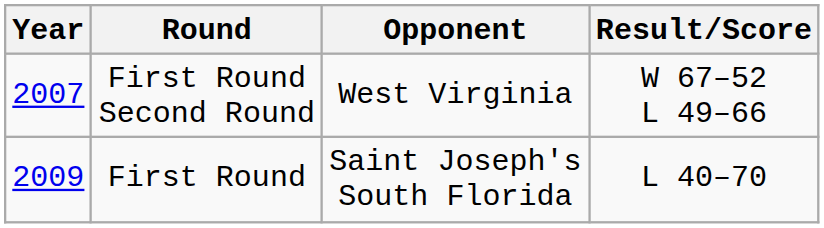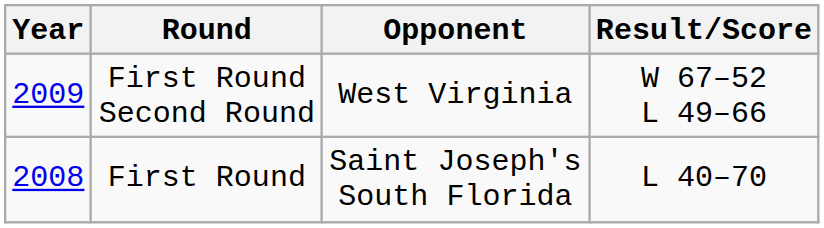(48, 96) 2007 -> (48, 96) 2009
(48, 179) 2009 -> (48, 179) 2008
